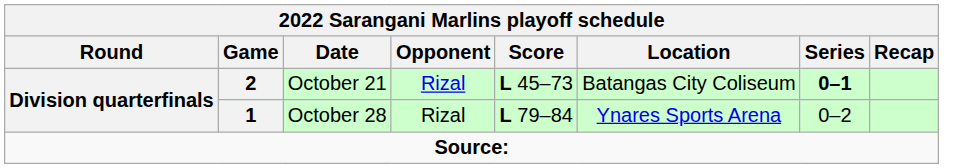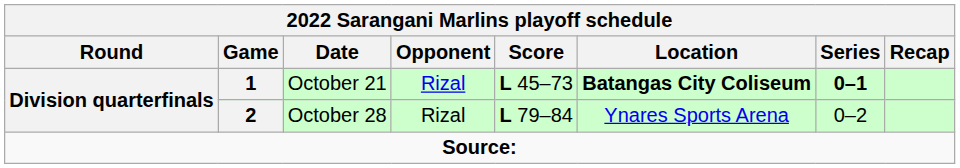(251, 83) 2 -> (251, 83) 1
(689, 83) normal -> (697, 83) bold
(251, 115) 1 -> (251, 115) 2
